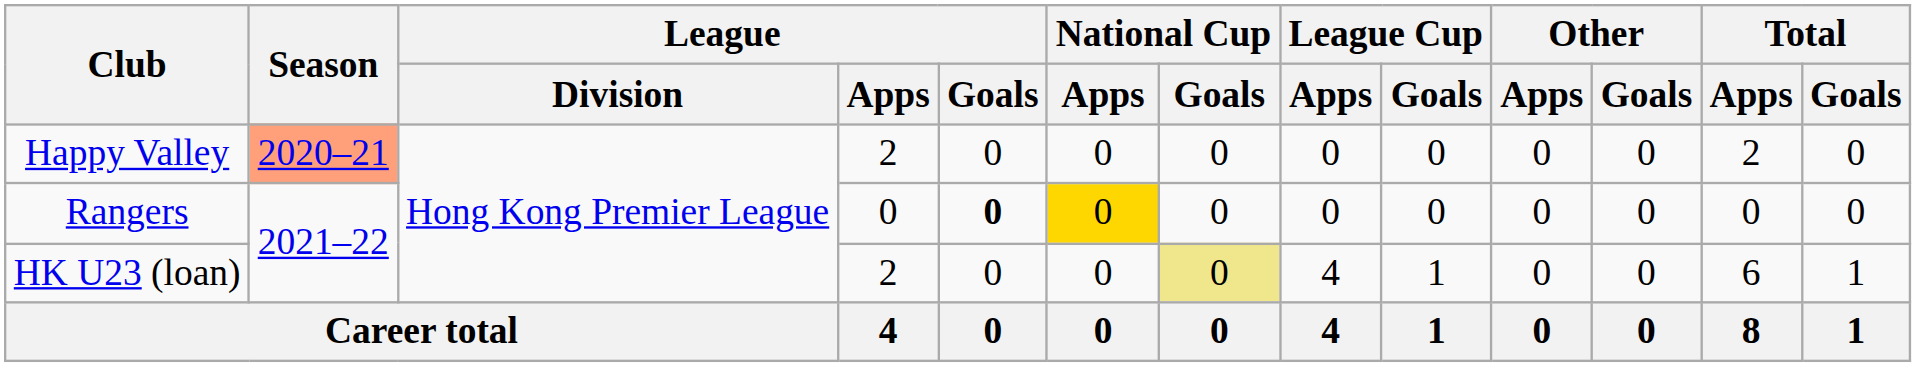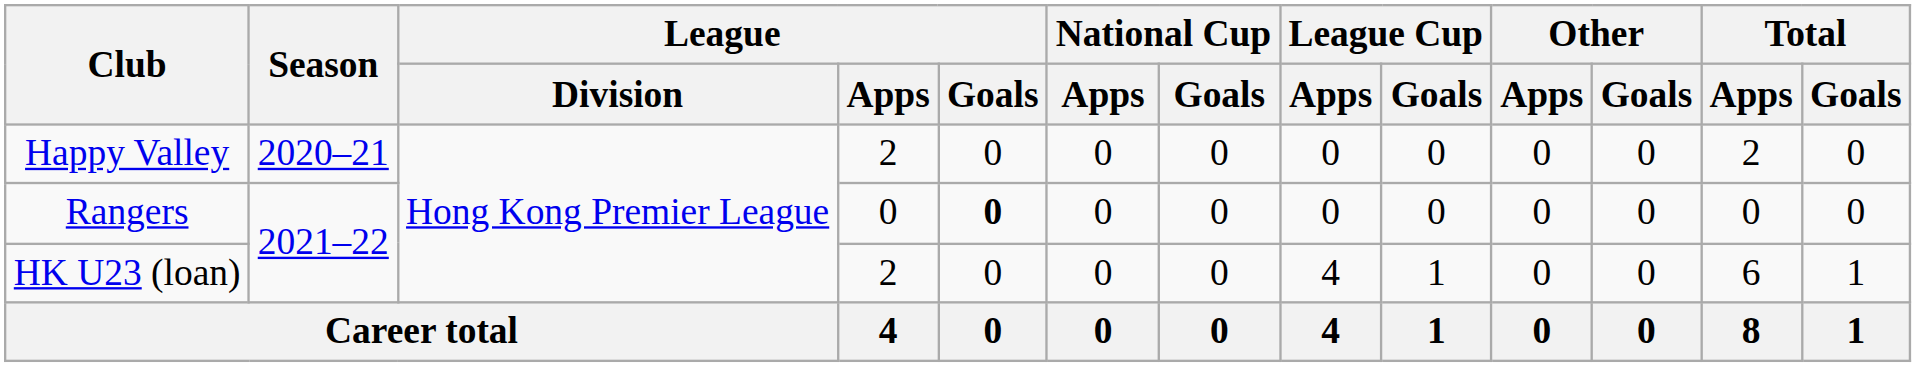(323, 152) lightsalmon background -> (323, 152) no background
(1103, 212) gold background -> (1103, 212) no background
(1219, 271) khaki background -> (1219, 271) no background
